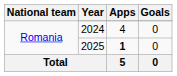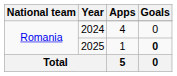(122, 46) bold -> (122, 46) normal
(155, 46) normal -> (155, 46) bold
